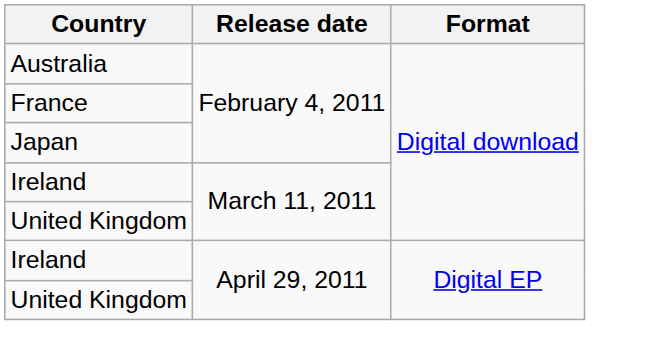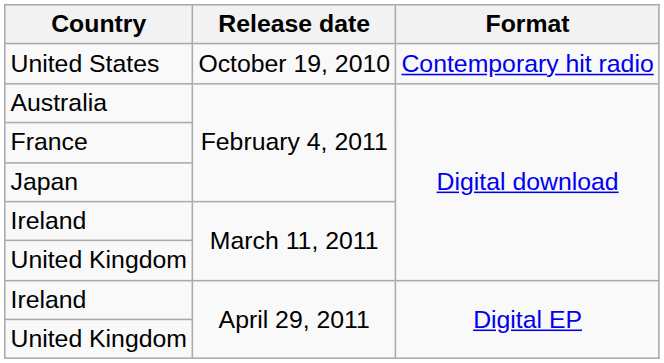+ row: (85, 63)
